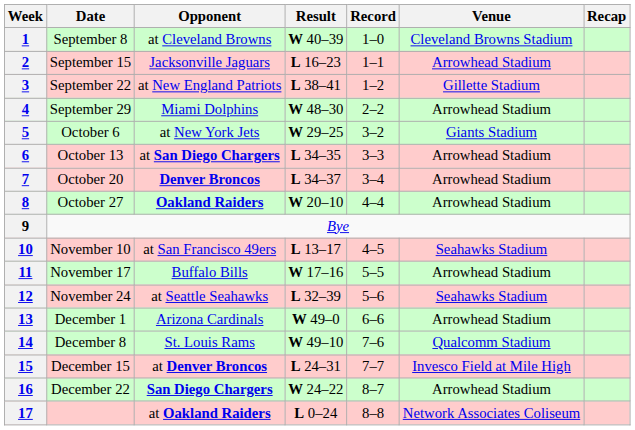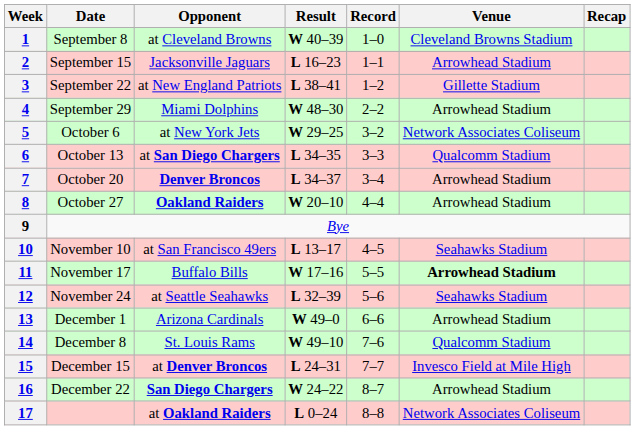(491, 132) Giants Stadium -> (491, 132) Network Associates Coliseum
(491, 156) Arrowhead Stadium -> (491, 156) Qualcomm Stadium
(491, 272) normal -> (491, 272) bold
